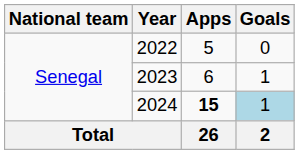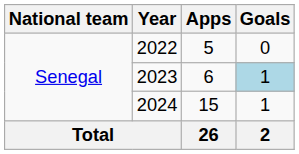(265, 76) no background -> (265, 76) lightblue background
(209, 105) bold -> (209, 105) normal
(265, 105) lightblue background -> (265, 105) no background
